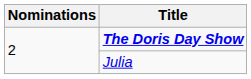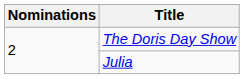(173, 39) bold -> (169, 39) normal
